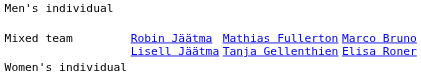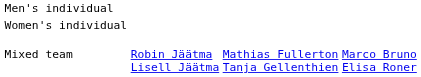rows swapped: (66, 67) <-> (39, 38)
